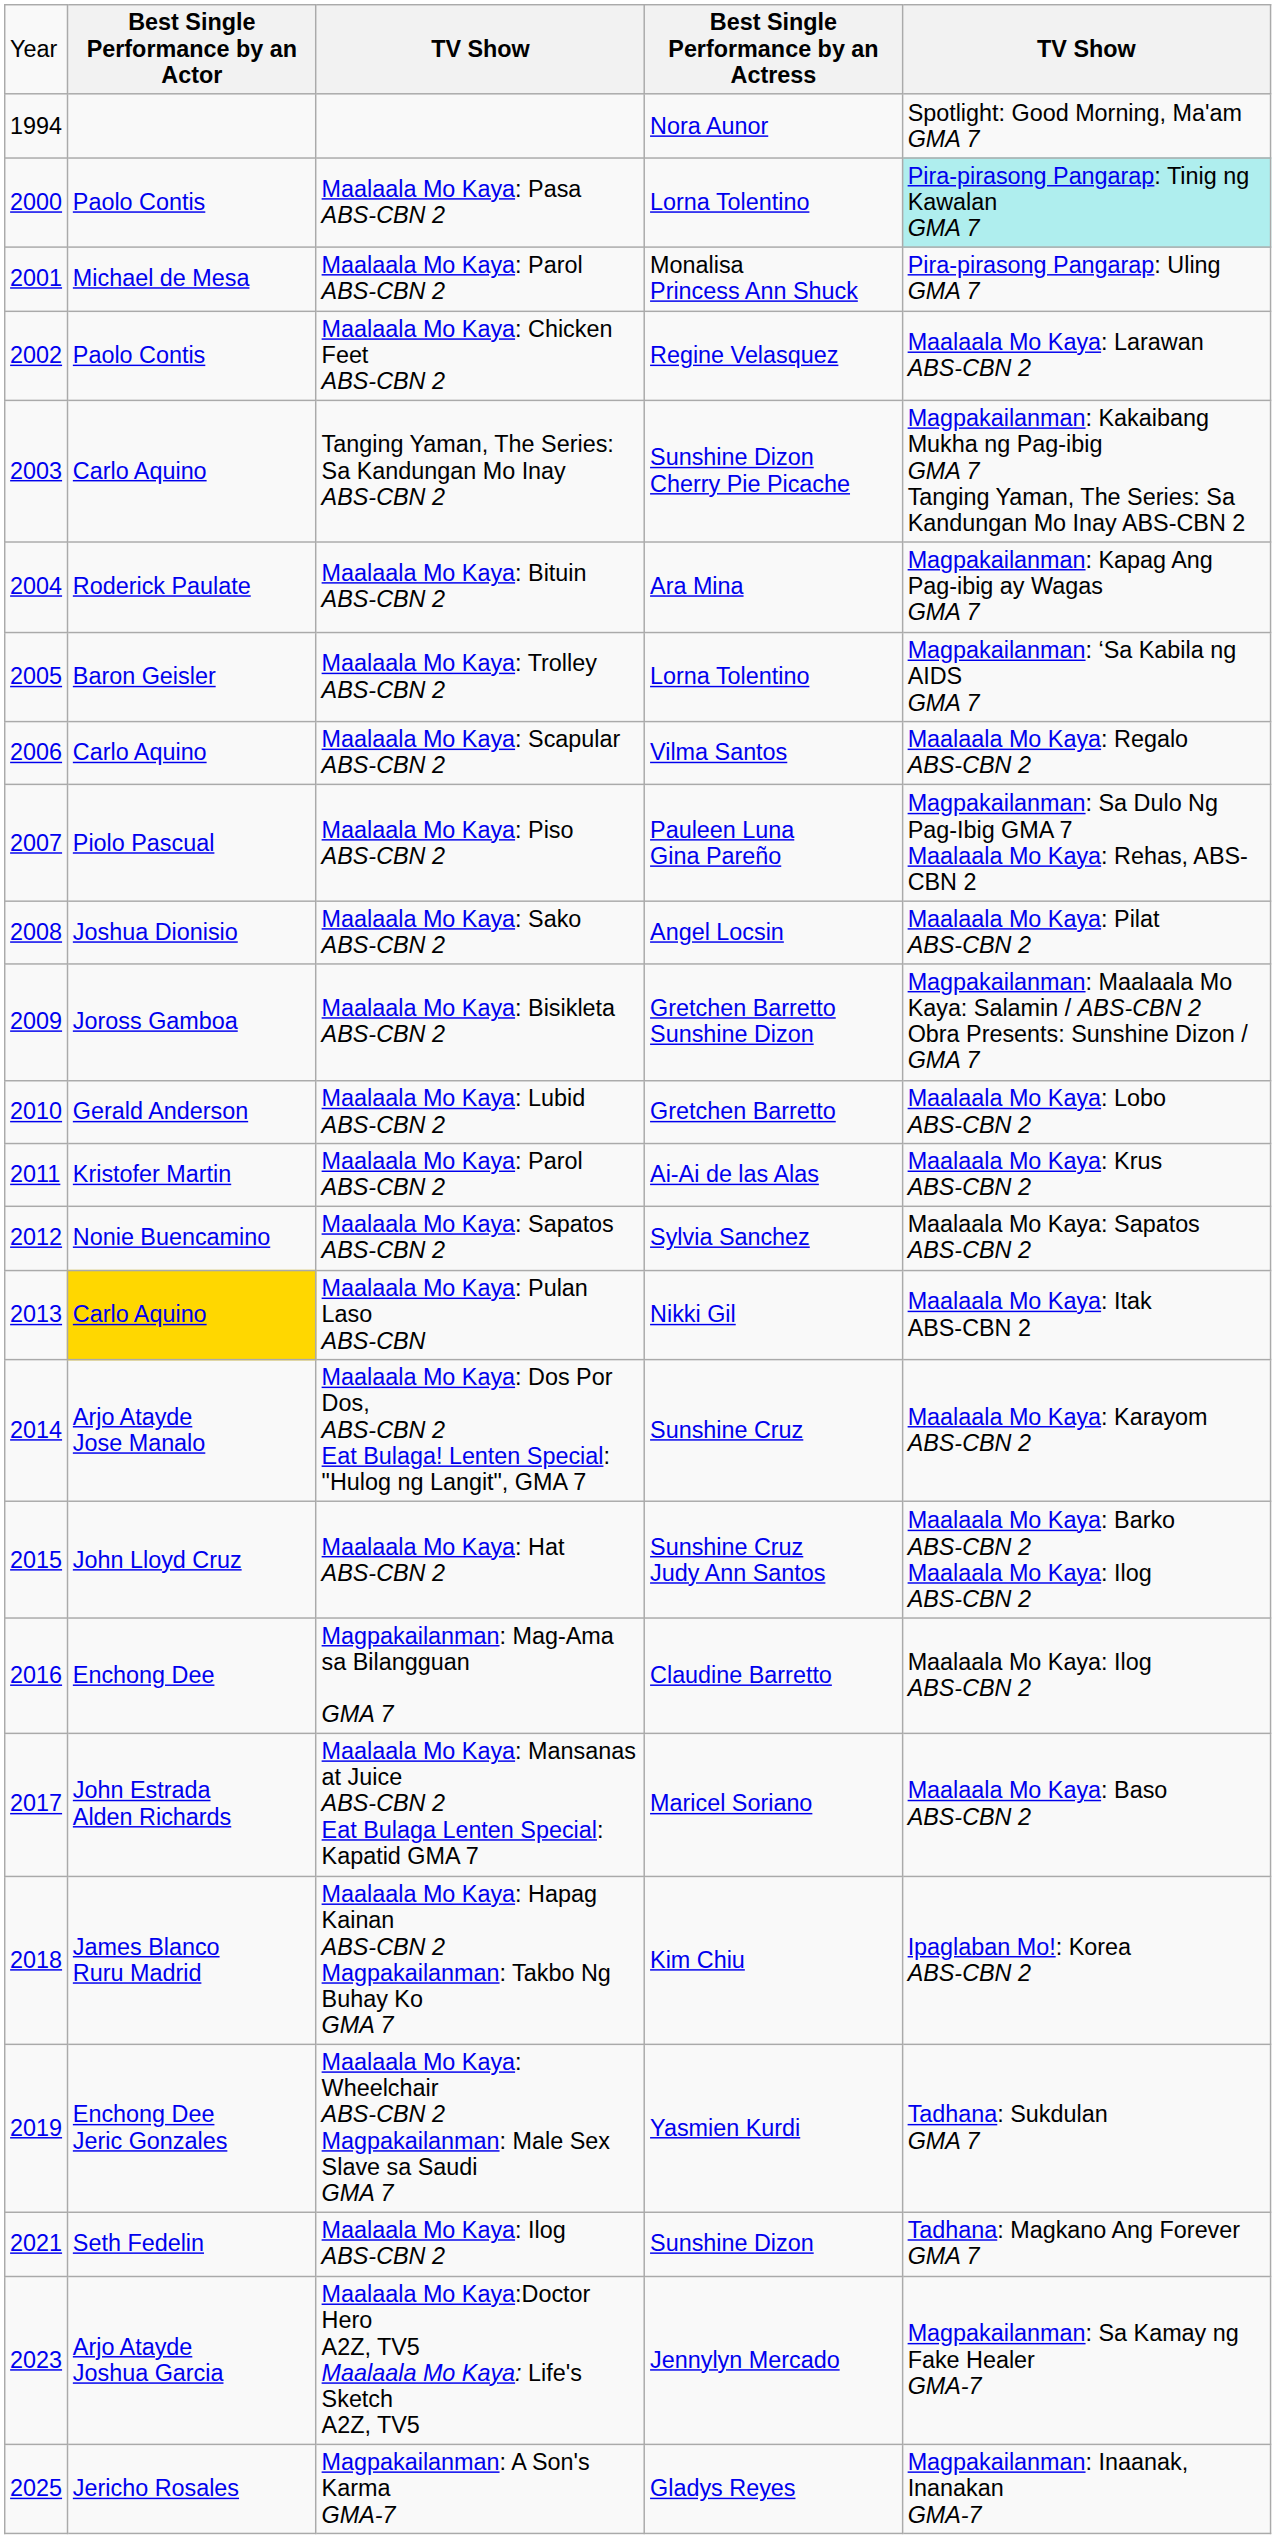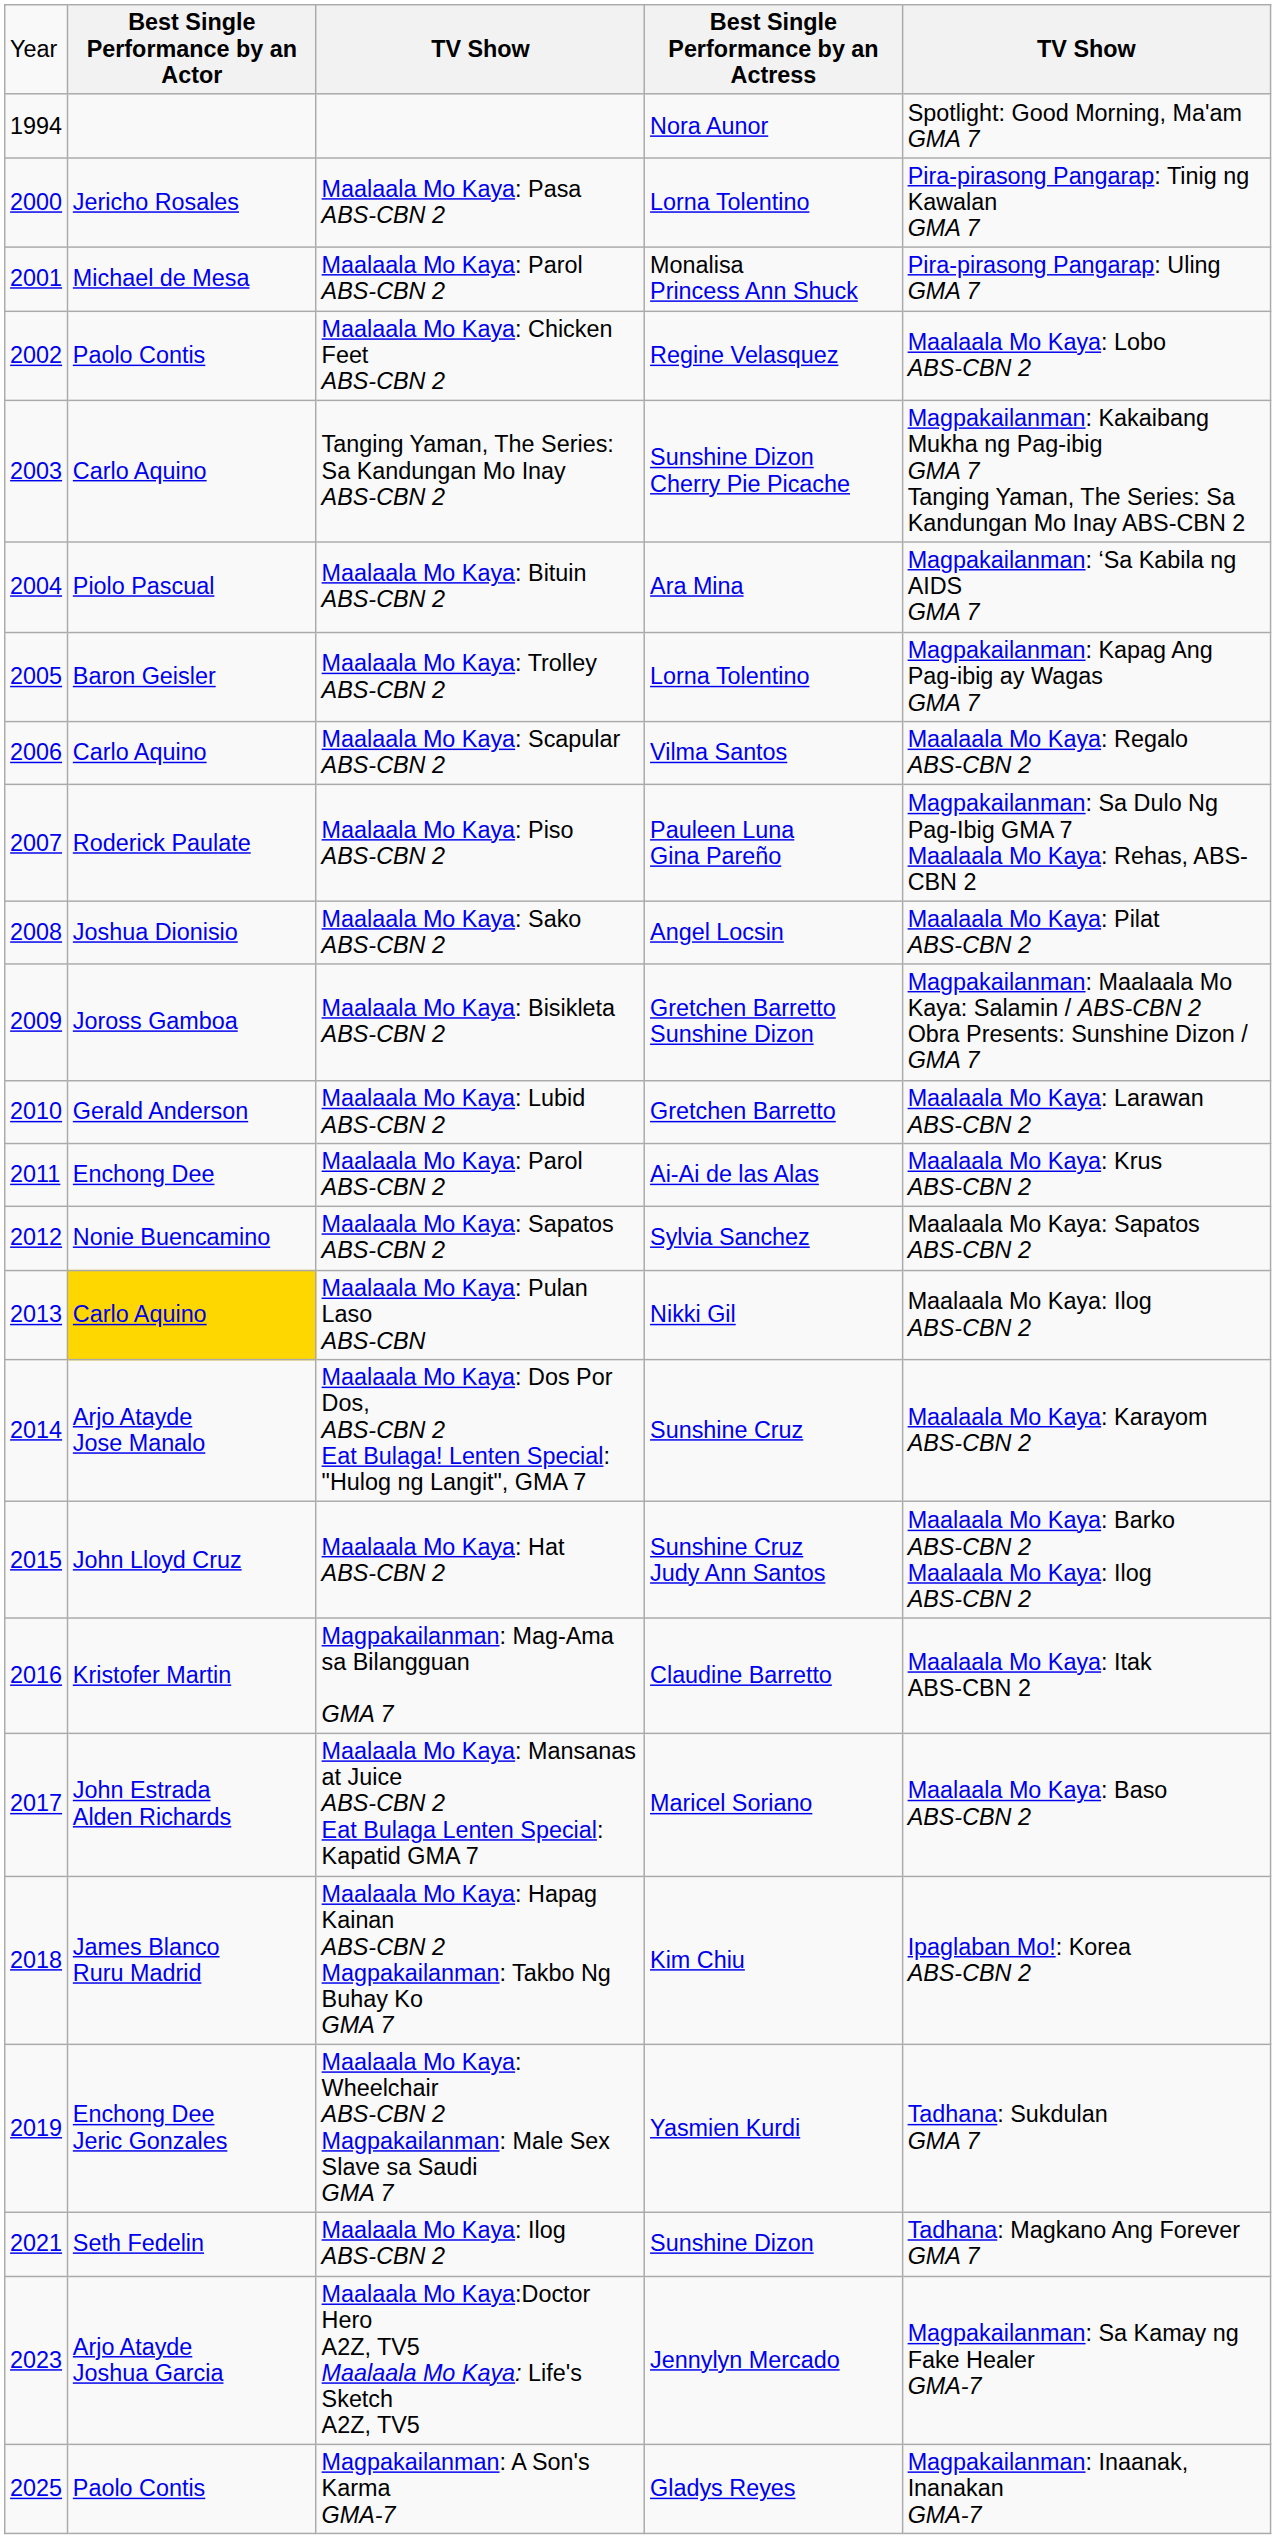(139, 202) Paolo Contis -> (156, 202) Jericho Rosales
(1078, 202) paleturquoise background -> (1078, 202) no background
(1056, 355) Maalaala Mo Kaya: Larawan ABS-CBN 2 -> (1037, 355) Maalaala Mo Kaya: Lobo ABS-CBN 2
(162, 586) Roderick Paulate -> (144, 586) Piolo Pascual
(1060, 586) Magpakailanman: Kapag Ang Pag-ibig ay Wagas GMA 7 -> (1072, 586) Magpakailanman: ‘Sa Kabila ng AIDS GMA 7
(1072, 676) Magpakailanman: ‘Sa Kabila ng AIDS GMA 7 -> (1060, 676) Magpakailanman: Kapag Ang Pag-ibig ay Wagas GMA 7
(144, 842) Piolo Pascual -> (162, 842) Roderick Paulate
(1037, 1111) Maalaala Mo Kaya: Lobo ABS-CBN 2 -> (1056, 1111) Maalaala Mo Kaya: Larawan ABS-CBN 2
(152, 1174) Kristofer Martin -> (144, 1174) Enchong Dee
(1030, 1314) Maalaala Mo Kaya: Itak ABS-CBN 2 -> (1030, 1314) Maalaala Mo Kaya: Ilog ABS-CBN 2
(144, 1675) Enchong Dee -> (152, 1675) Kristofer Martin
(1030, 1675) Maalaala Mo Kaya: Ilog ABS-CBN 2 -> (1030, 1675) Maalaala Mo Kaya: Itak ABS-CBN 2
(156, 2488) Jericho Rosales -> (139, 2488) Paolo Contis
